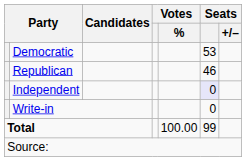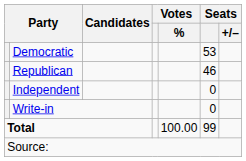(213, 90) lavender background -> (213, 90) no background
